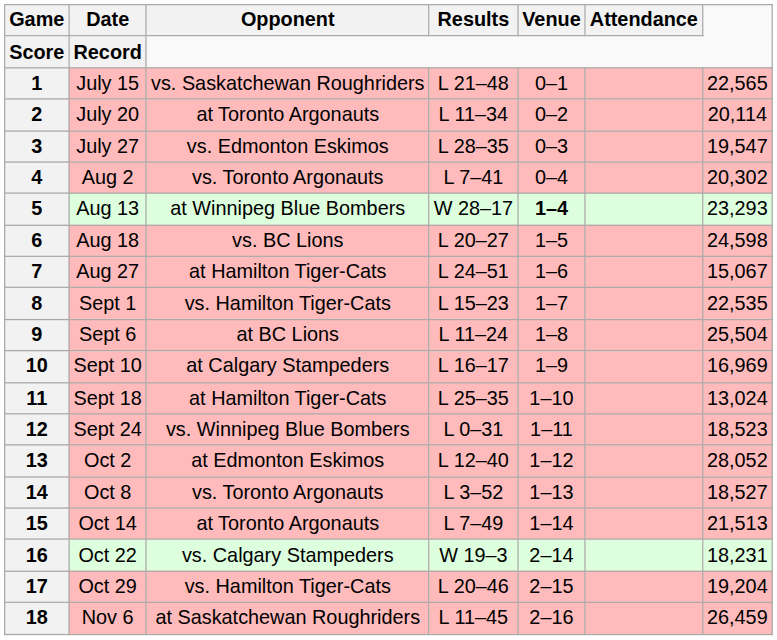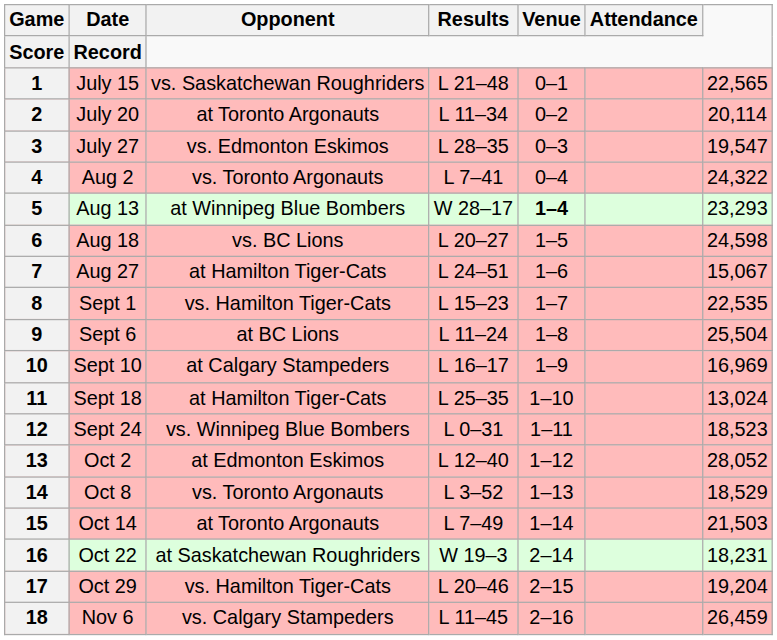(737, 177) 20,302 -> (737, 177) 24,322
(737, 492) 18,527 -> (737, 492) 18,529
(737, 523) 21,513 -> (737, 523) 21,503
(288, 555) vs. Calgary Stampeders -> (288, 555) at Saskatchewan Roughriders
(288, 618) at Saskatchewan Roughriders -> (288, 618) vs. Calgary Stampeders
